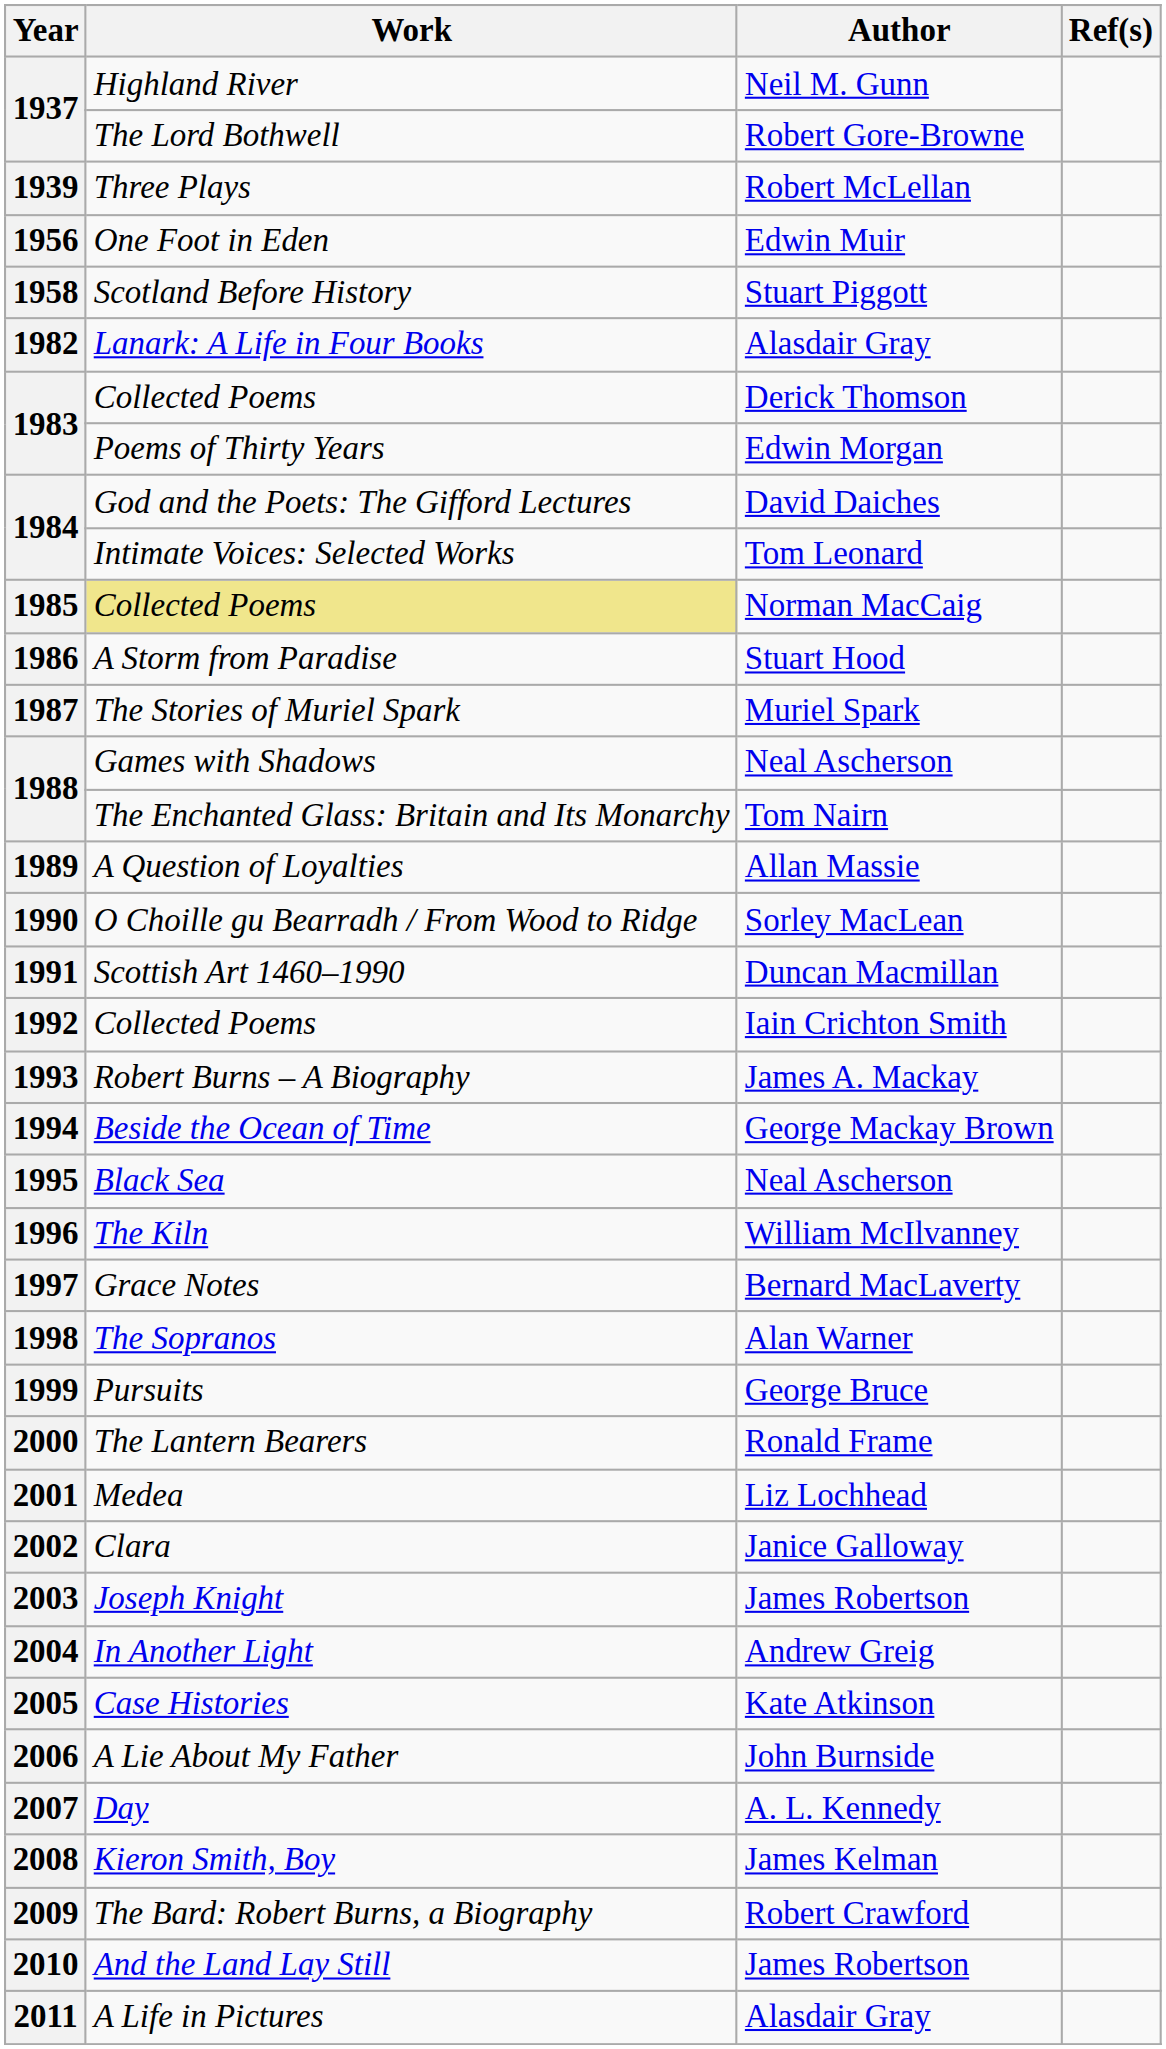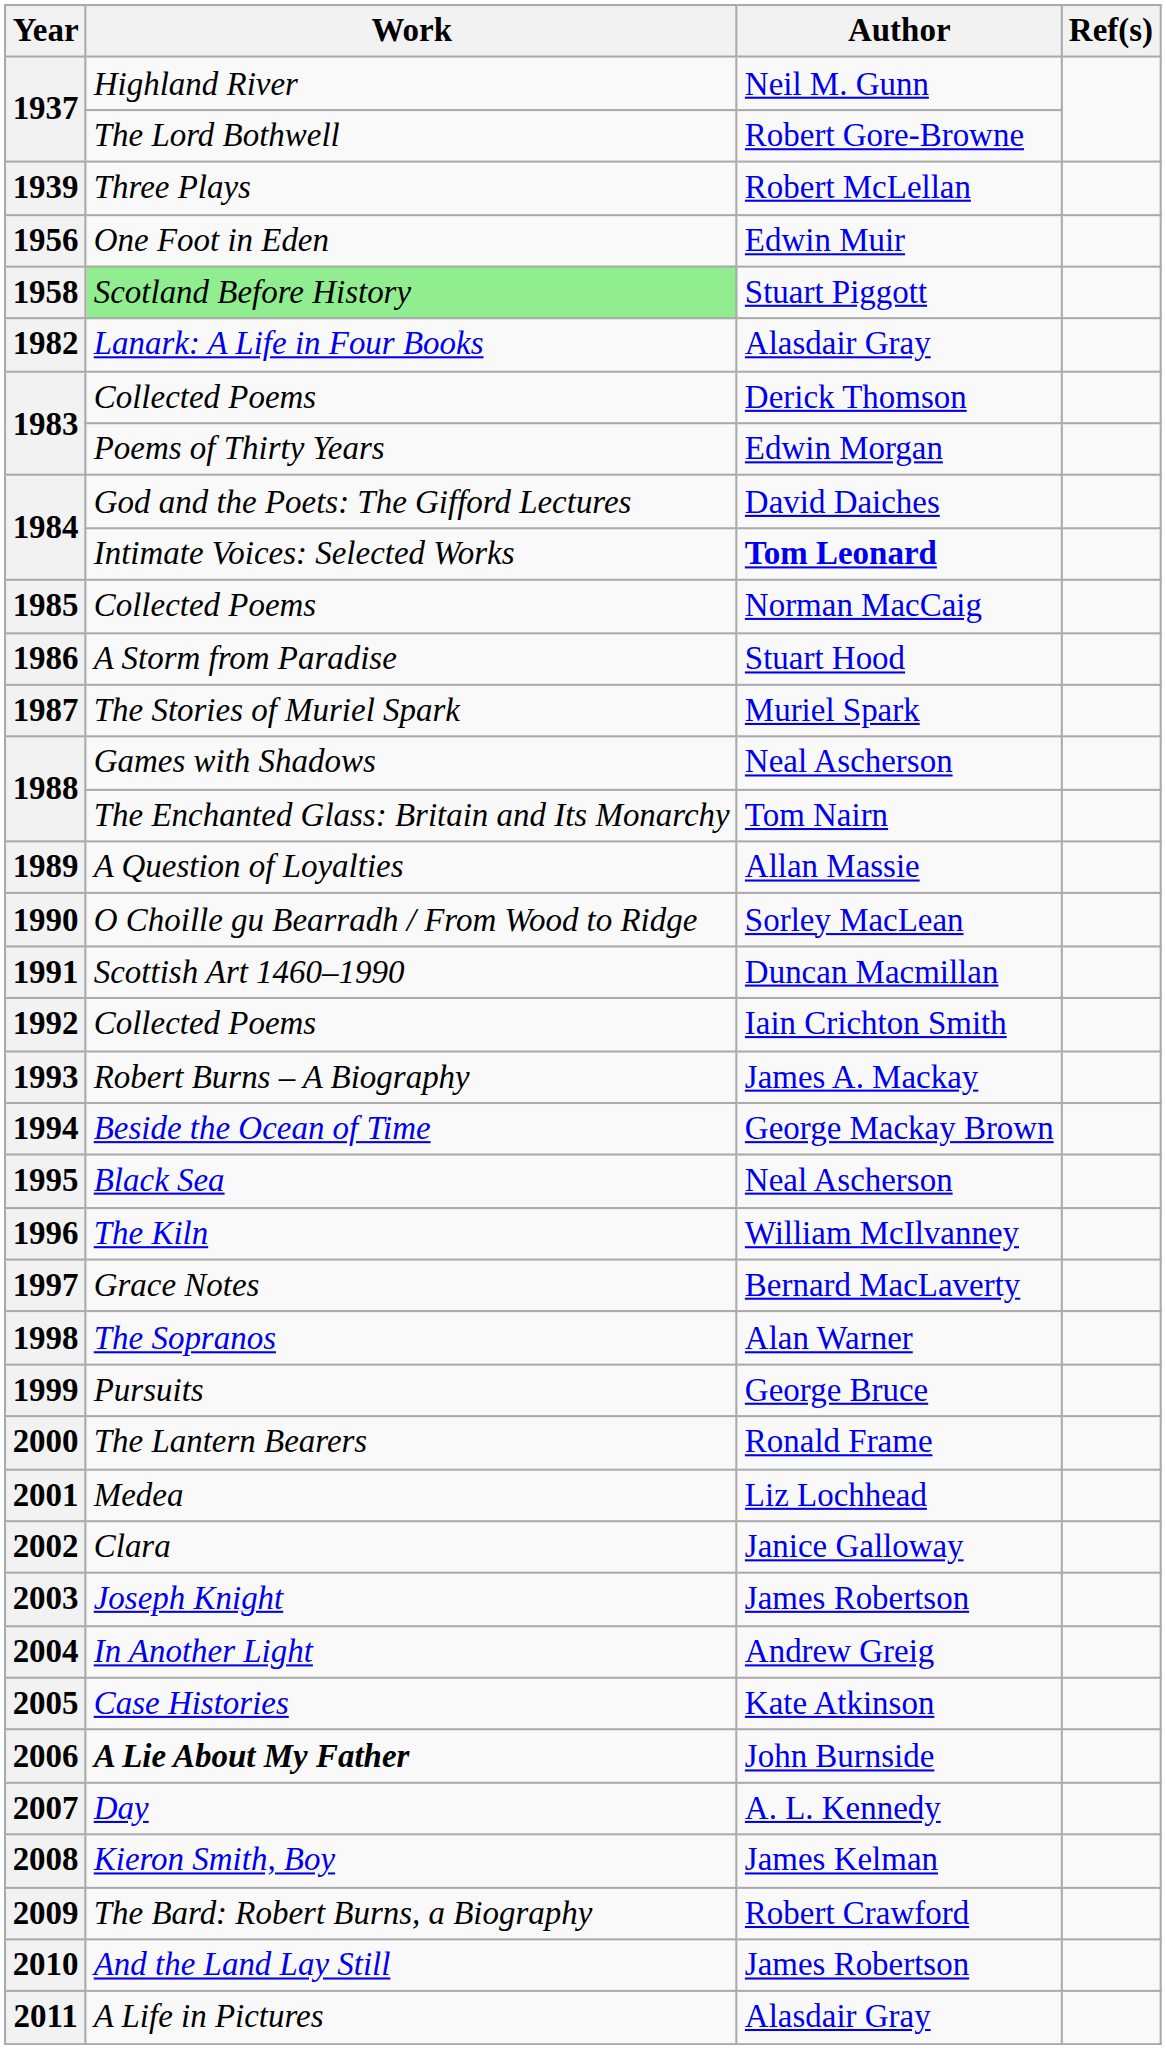(252, 291) no background -> (252, 291) lightgreen background
(834, 553) normal -> (841, 553) bold
(205, 605) khaki background -> (205, 605) no background
(246, 1755) normal -> (252, 1755) bold
